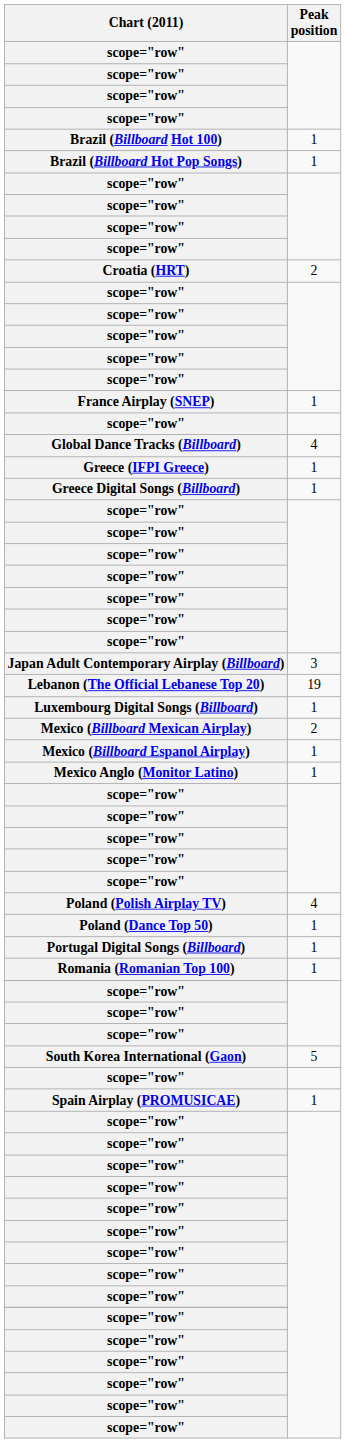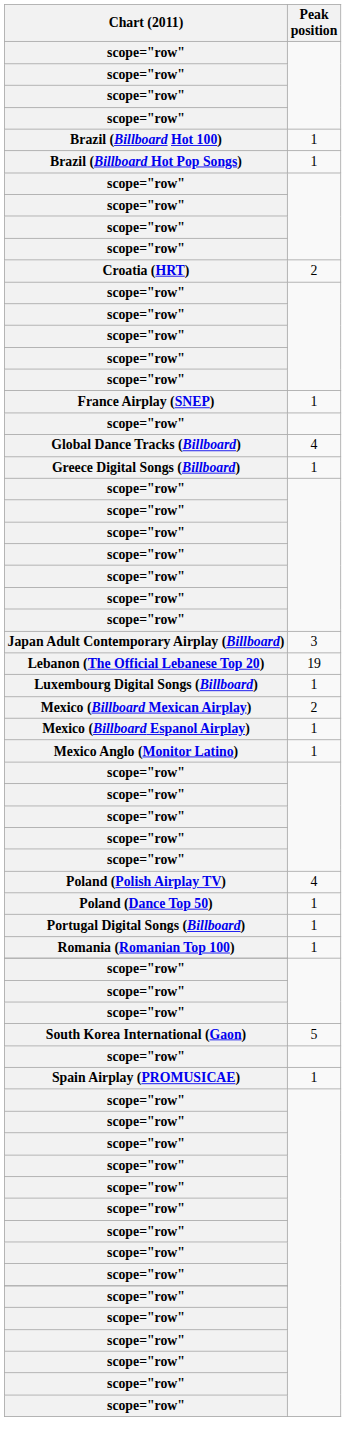- row: (146, 467)
